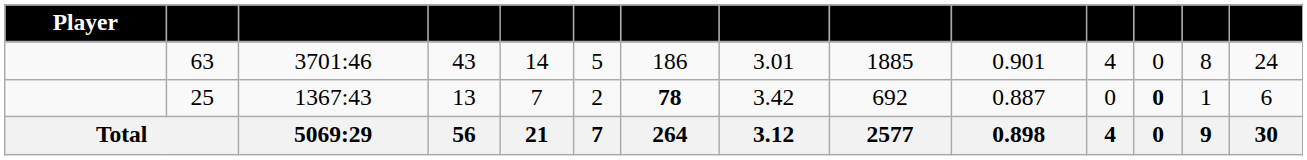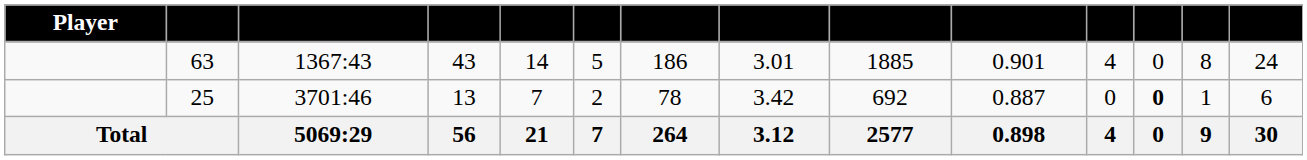(333, 60) 3701:46 -> (333, 60) 1367:43
(333, 97) 1367:43 -> (333, 97) 3701:46
(670, 97) bold -> (670, 97) normal
